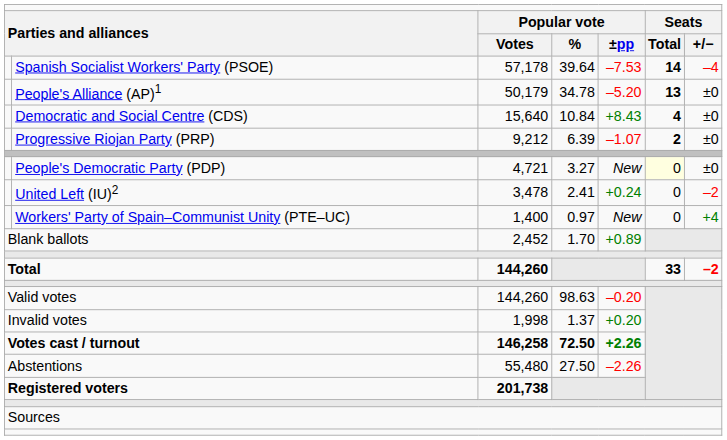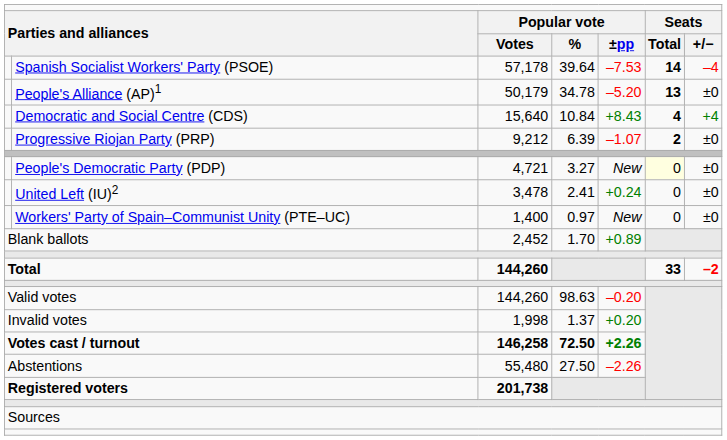(711, 116) ±0 -> (711, 116) +4
(711, 192) –2 -> (711, 192) ±0
(711, 217) +4 -> (711, 217) ±0
